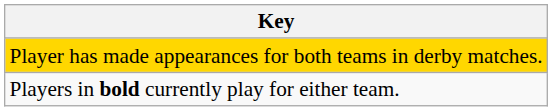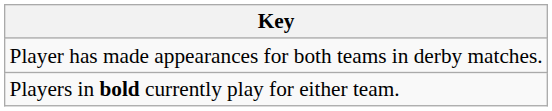(276, 55) gold background -> (276, 55) no background
